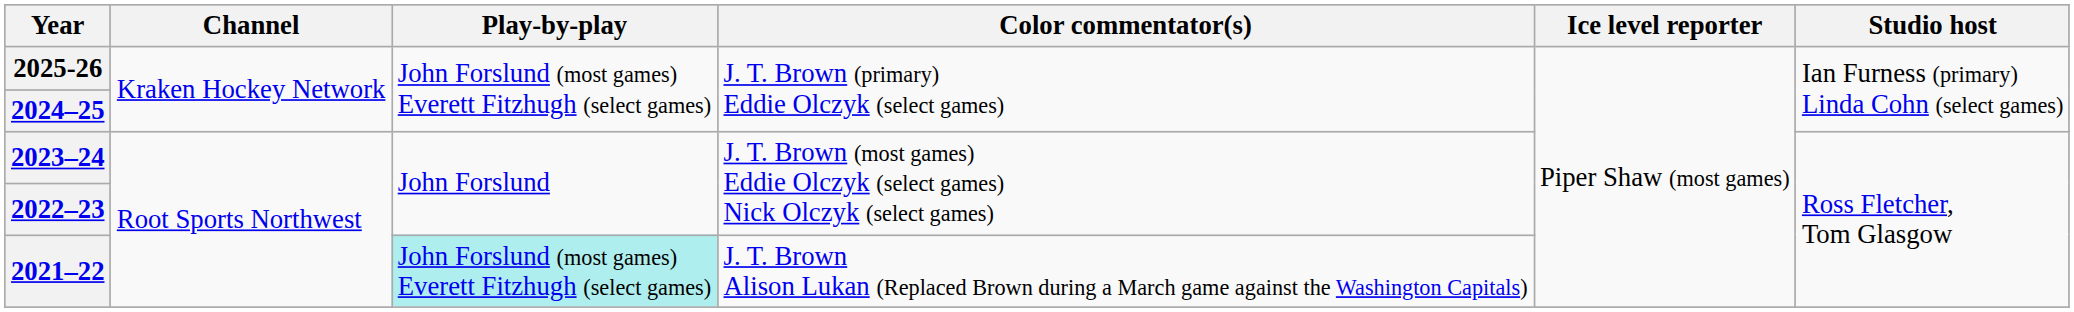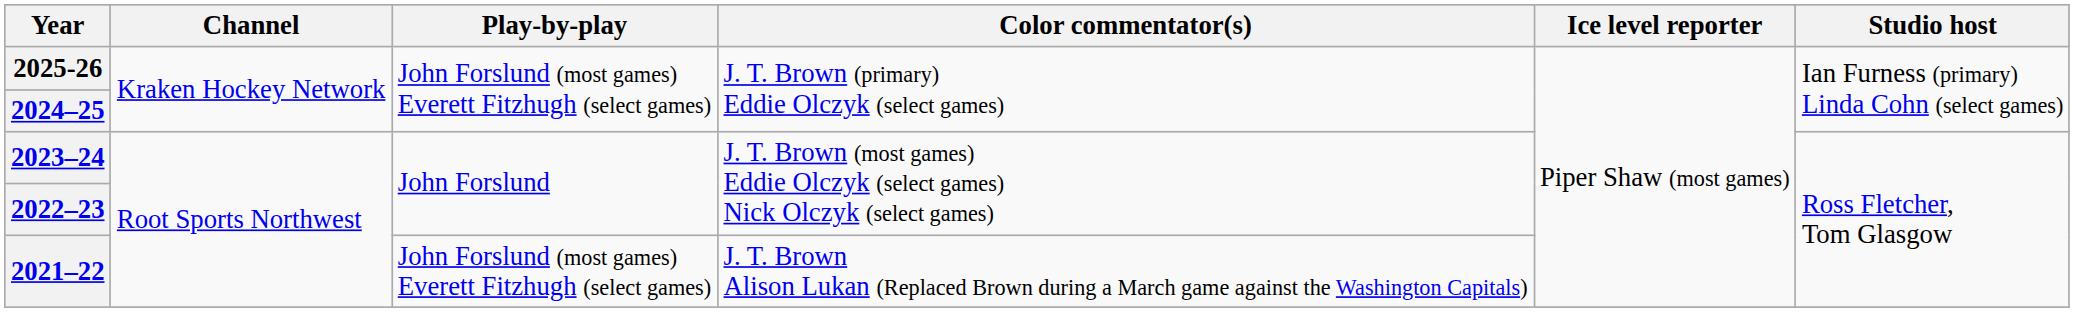(554, 270) paleturquoise background -> (554, 270) no background
